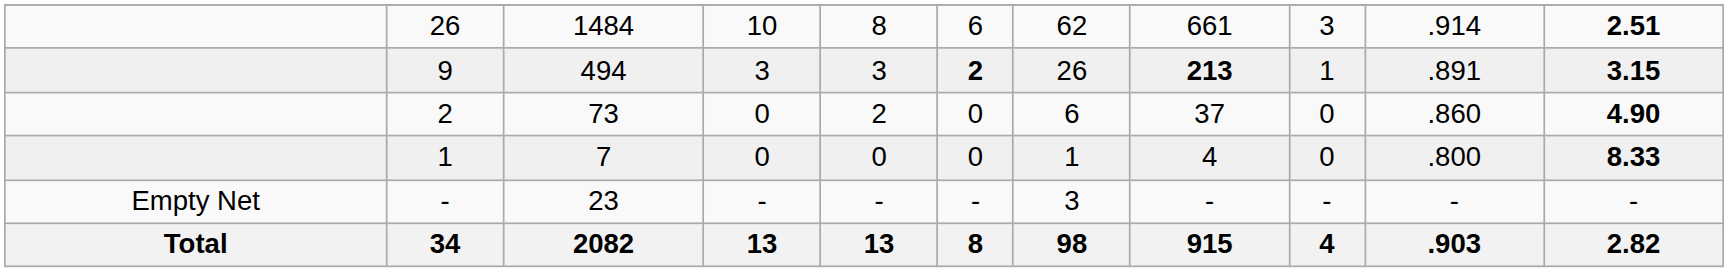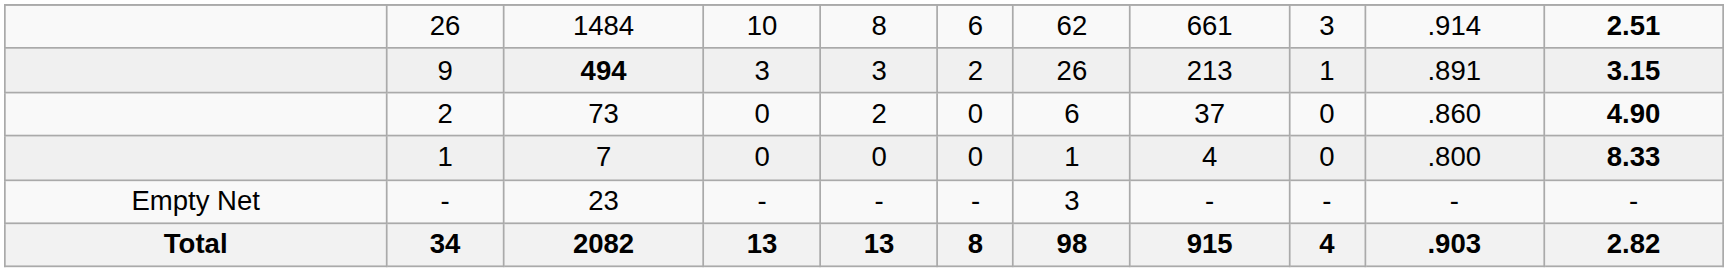(604, 69) normal -> (604, 69) bold
(976, 69) bold -> (976, 69) normal
(1210, 69) bold -> (1210, 69) normal
